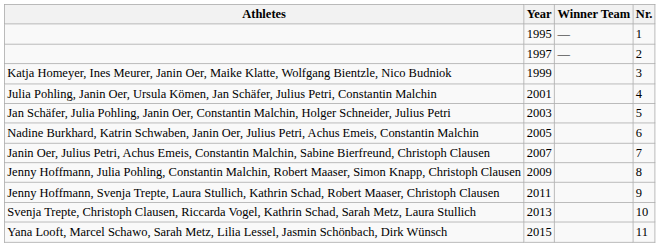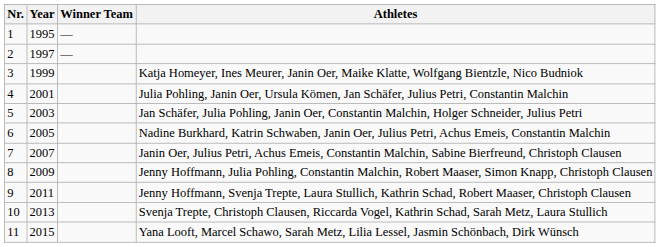columns swapped: (644, 14) <-> (264, 14)
